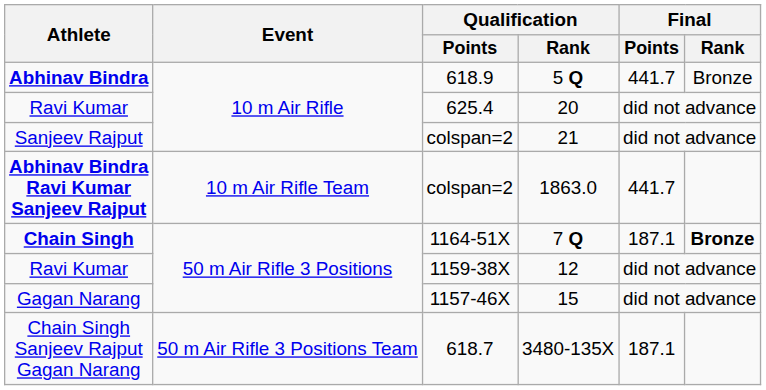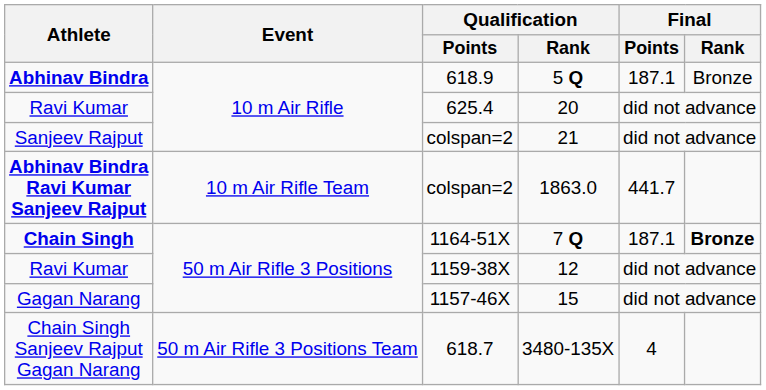(652, 78) 441.7 -> (652, 78) 187.1
(652, 349) 187.1 -> (652, 349) 4
